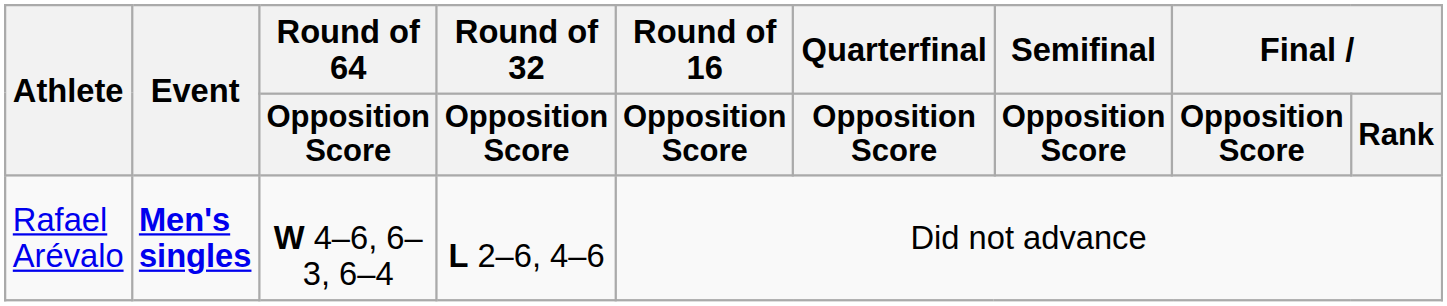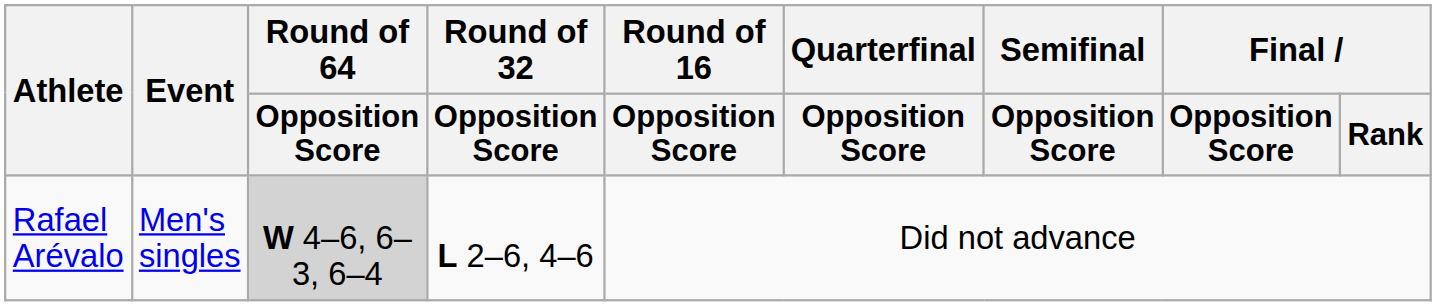(195, 238) bold -> (190, 238) normal
(348, 257) no background -> (337, 257) lightgrey background
